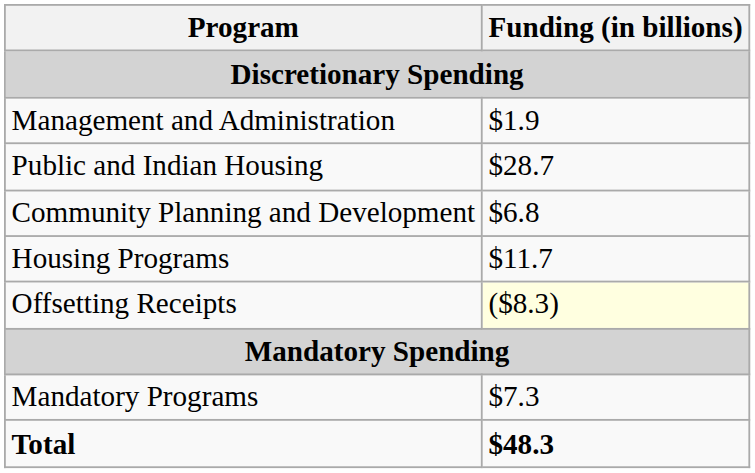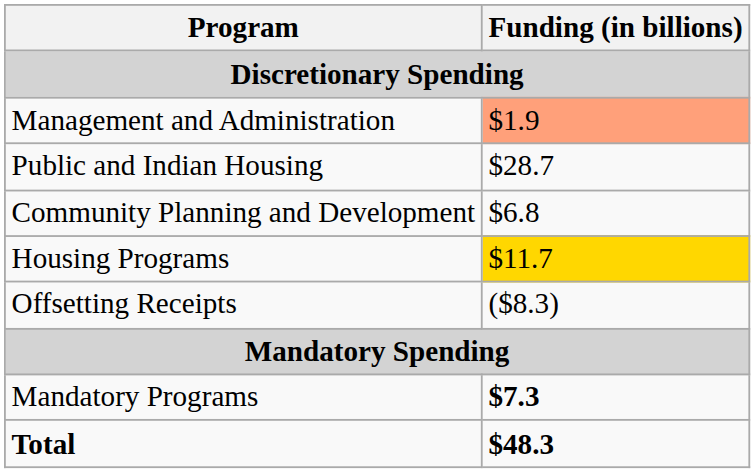(514, 119) no background -> (514, 119) lightsalmon background
(521, 258) no background -> (521, 258) gold background
(524, 304) lightyellow background -> (524, 304) no background
(514, 397) normal -> (514, 397) bold
